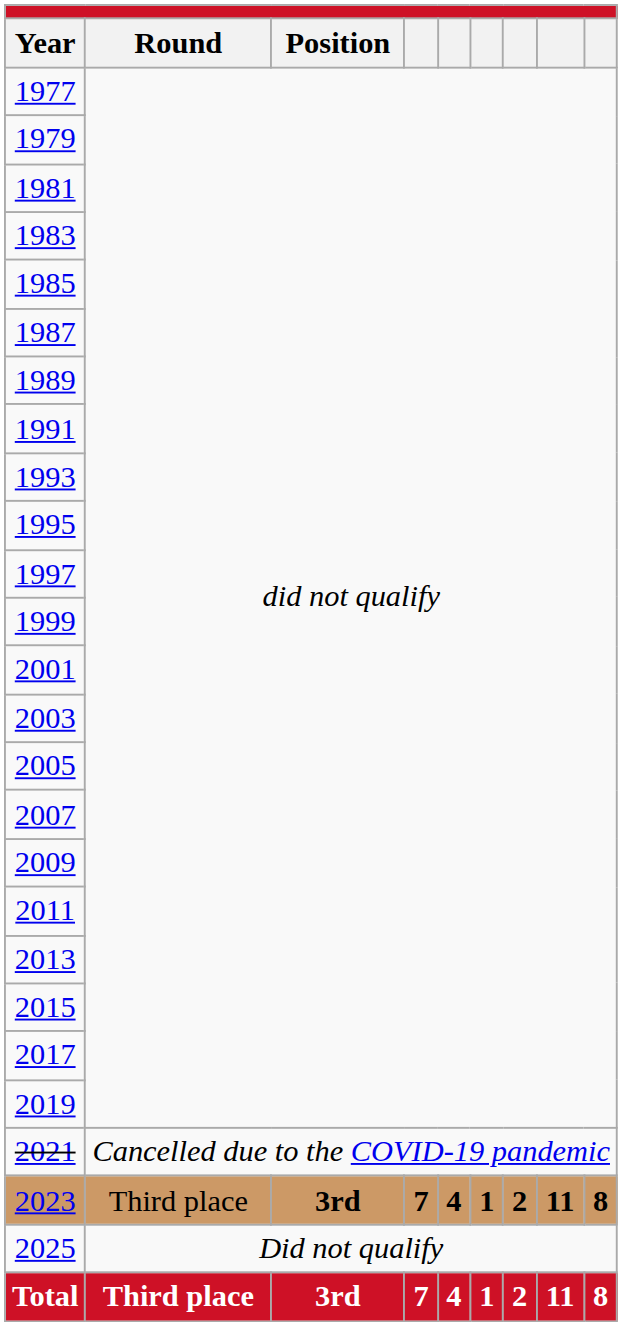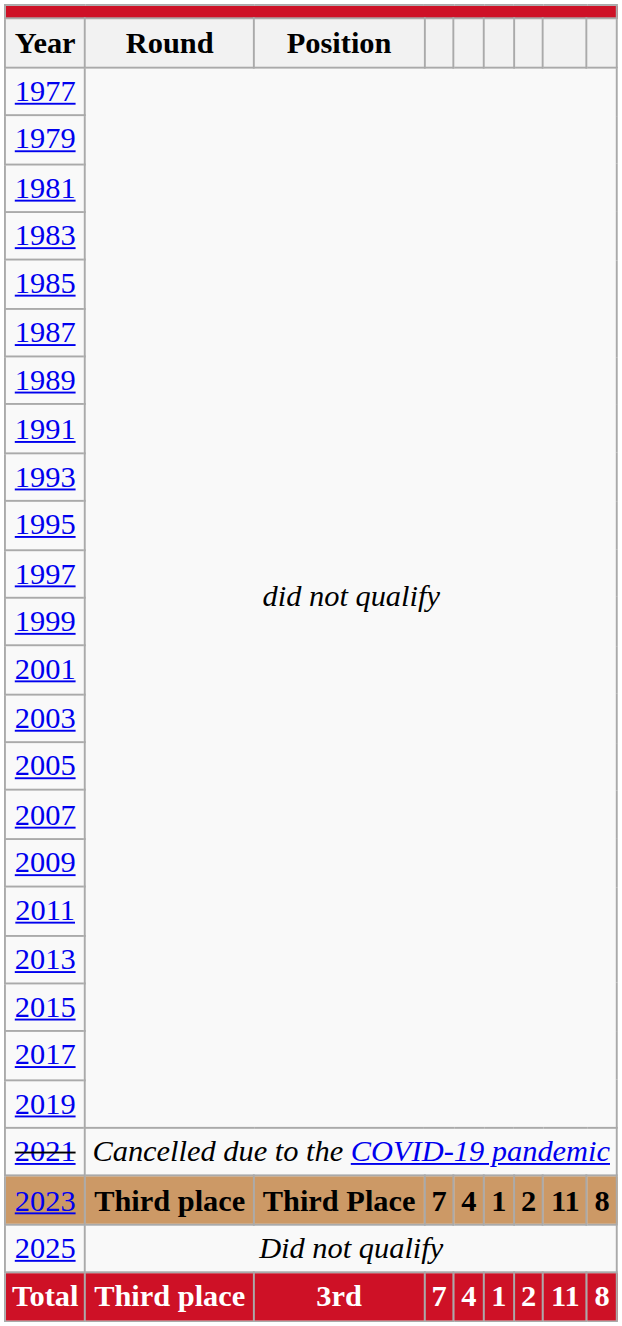(178, 1199) normal -> (170, 1199) bold
(338, 1199) 3rd -> (339, 1199) Third Place
